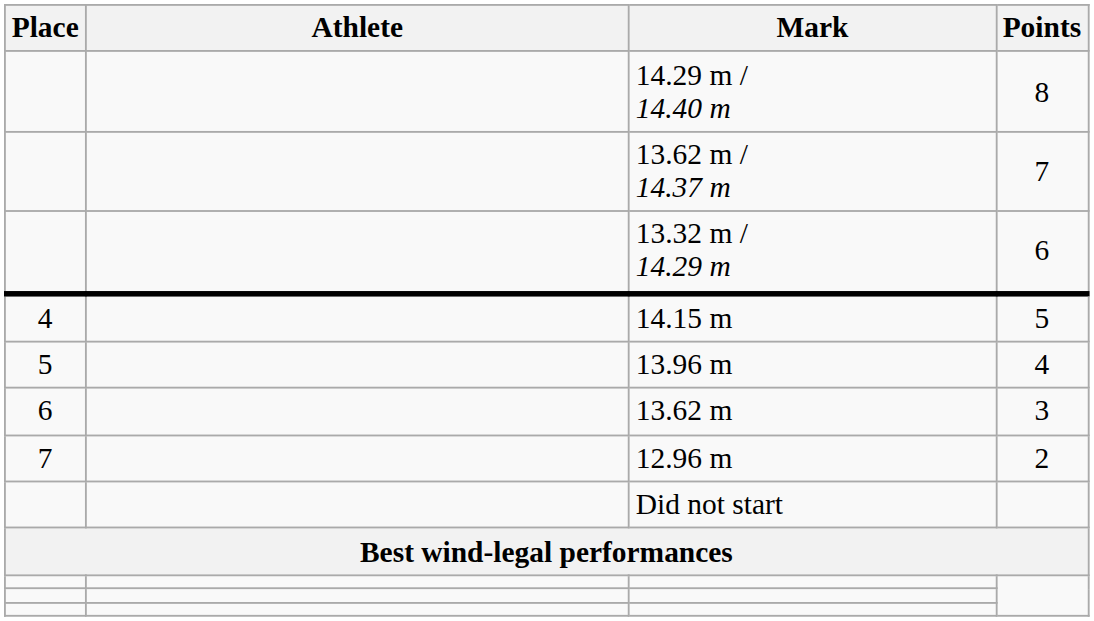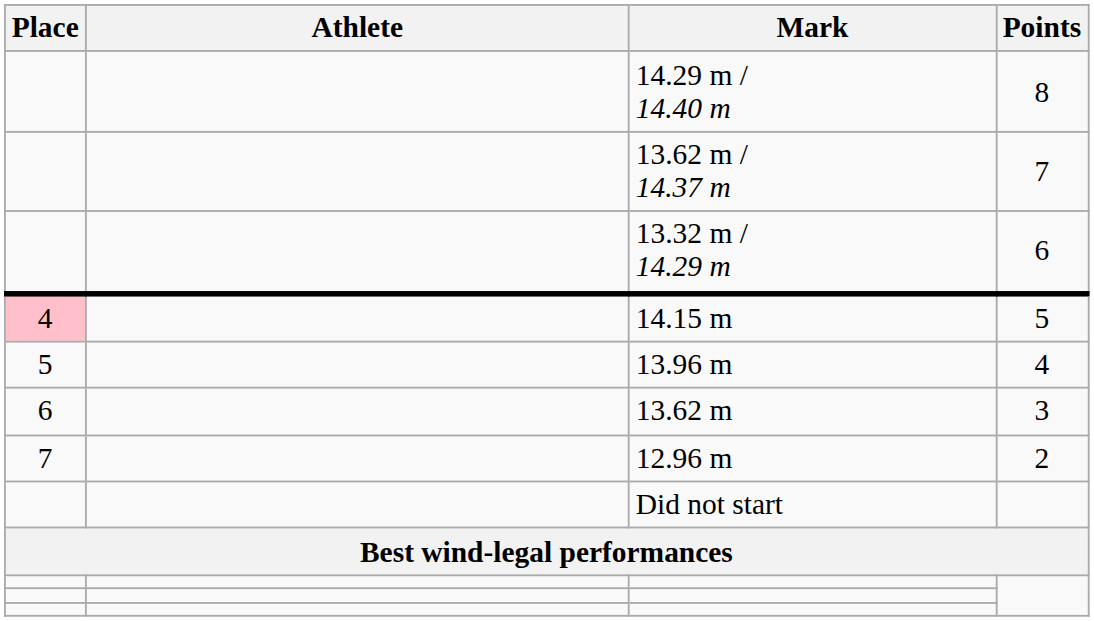(45, 317) no background -> (45, 317) pink background
